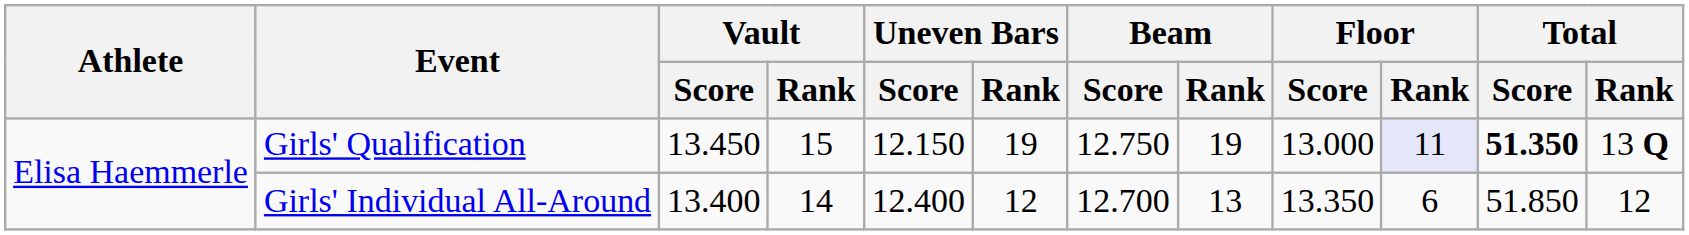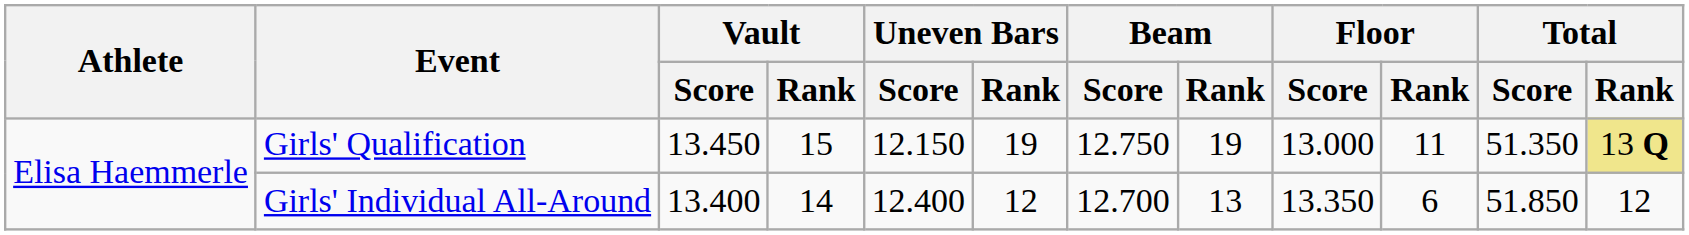(1430, 145) lavender background -> (1430, 145) no background
(1532, 145) bold -> (1532, 145) normal
(1634, 145) no background -> (1634, 145) khaki background
